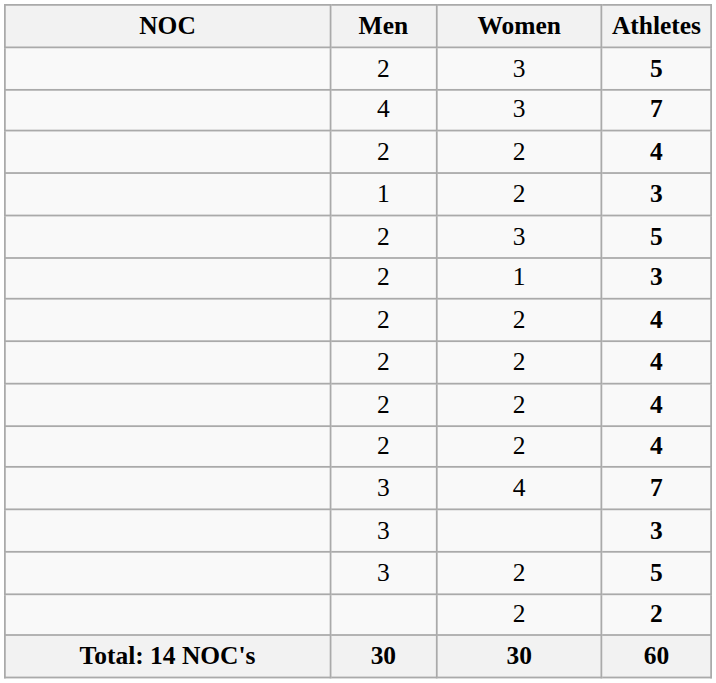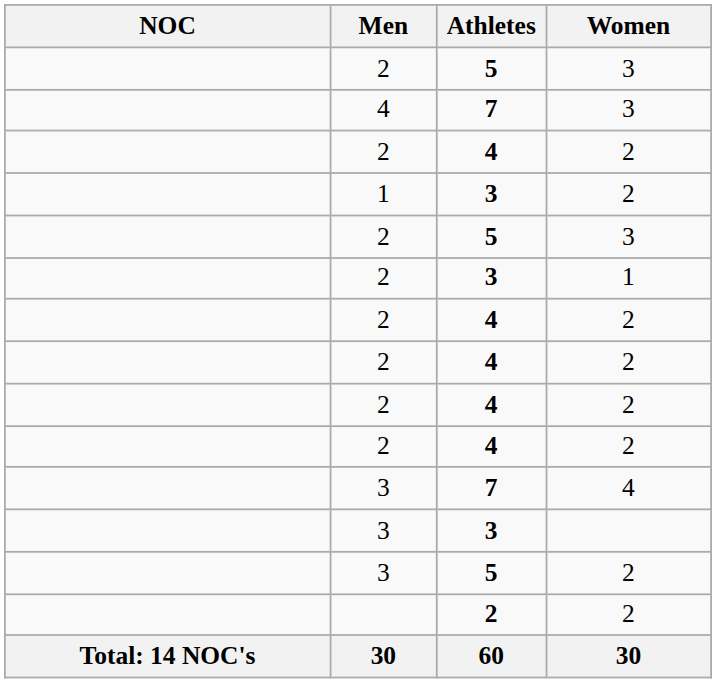columns swapped: (519, 25) <-> (656, 25)
